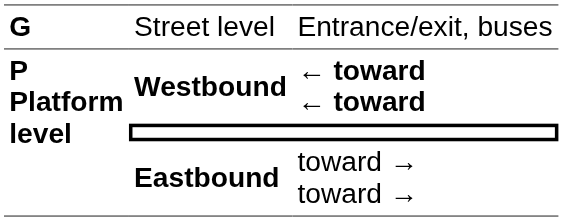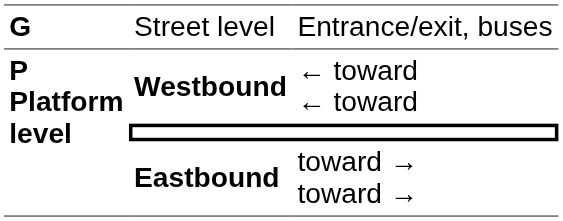(362, 86) bold -> (358, 86) normal
